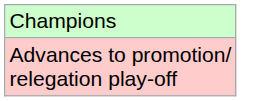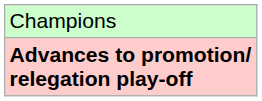(120, 66) normal -> (130, 66) bold
